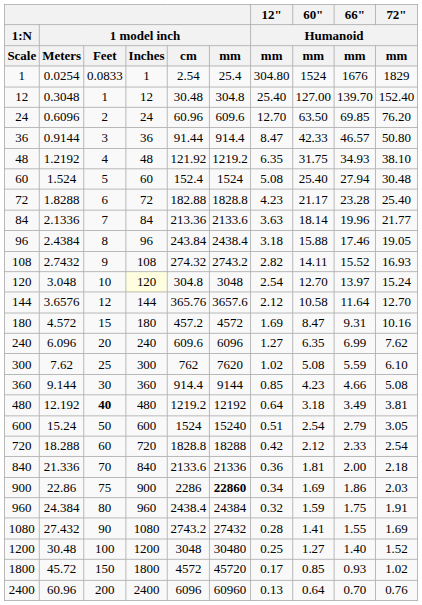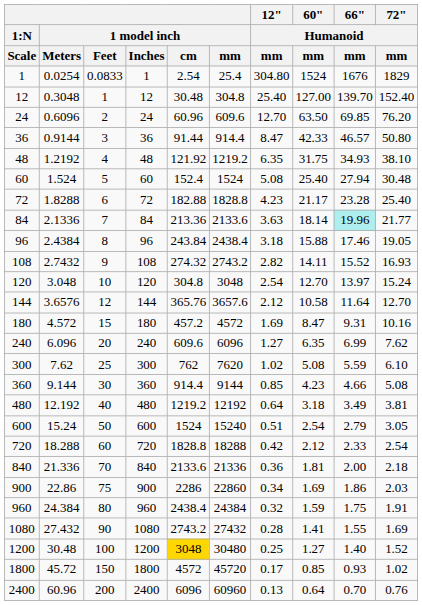(355, 220) no background -> (355, 220) paleturquoise background
(147, 281) lightyellow background -> (147, 281) no background
(105, 405) bold -> (105, 405) normal
(230, 487) bold -> (230, 487) normal
(188, 549) no background -> (188, 549) gold background
